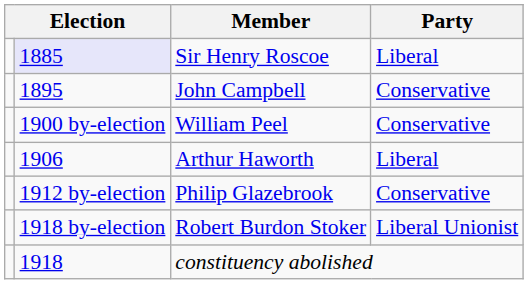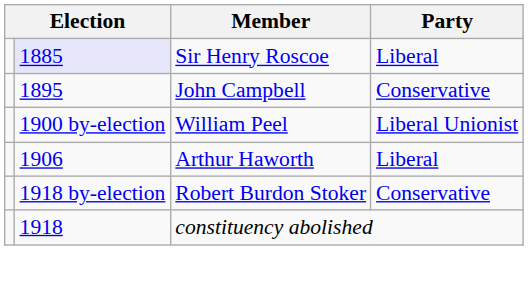(433, 124) Conservative -> (447, 124) Liberal Unionist
- row: (254, 192)
(447, 227) Liberal Unionist -> (433, 192) Conservative
